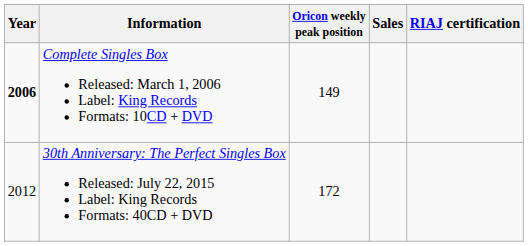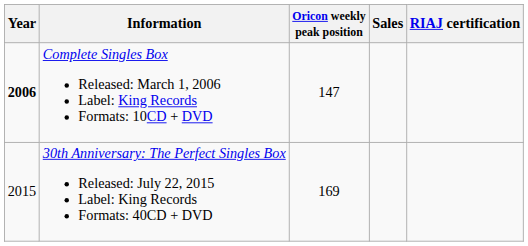(329, 92) 149 -> (329, 92) 147
(22, 191) 2012 -> (22, 191) 2015
(329, 191) 172 -> (329, 191) 169
